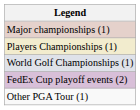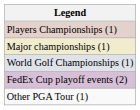(58, 29) Major championships (1) -> (62, 29) Players Championships (1)
(62, 46) Players Championships (1) -> (58, 46) Major championships (1)
